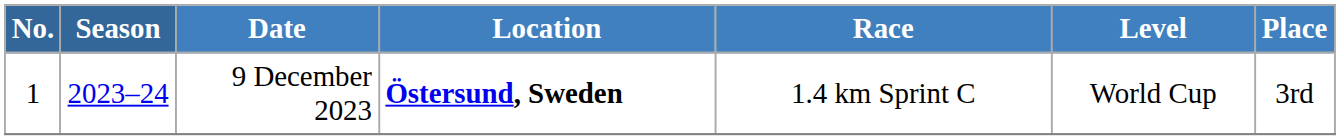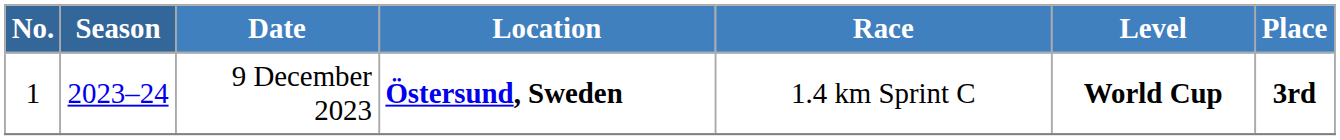(1153, 93) normal -> (1153, 93) bold
(1294, 93) normal -> (1294, 93) bold
